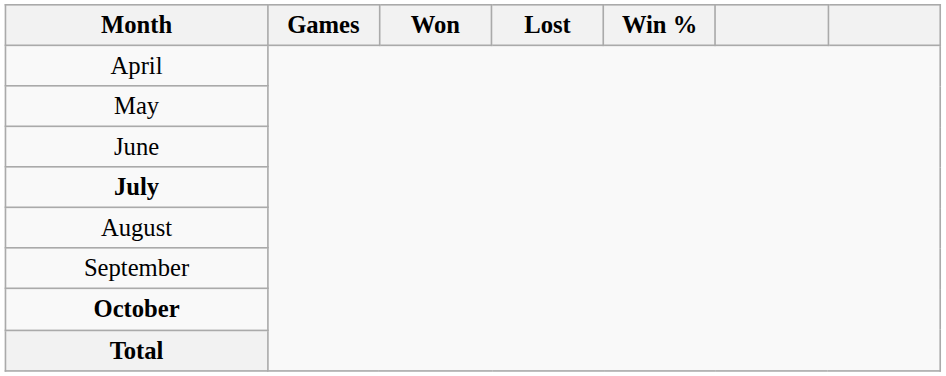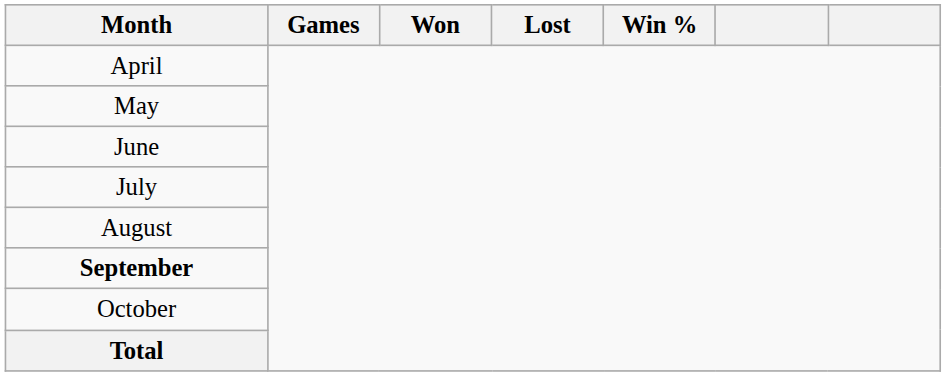(137, 187) bold -> (137, 187) normal
(137, 268) normal -> (137, 268) bold
(137, 309) bold -> (137, 309) normal
